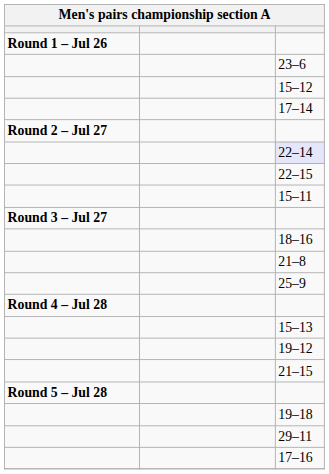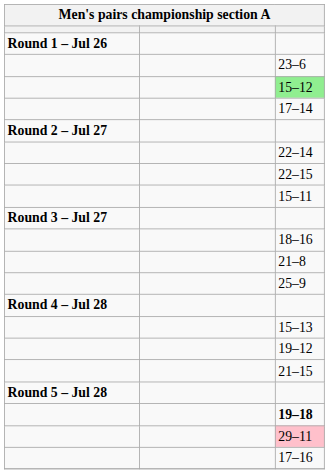(295, 87) no background -> (295, 87) lightgreen background
(295, 152) lavender background -> (295, 152) no background
(295, 414) normal -> (295, 414) bold
(295, 436) no background -> (295, 436) pink background
